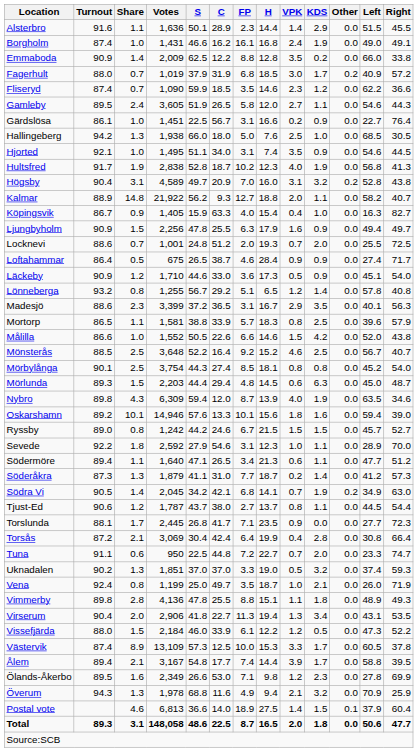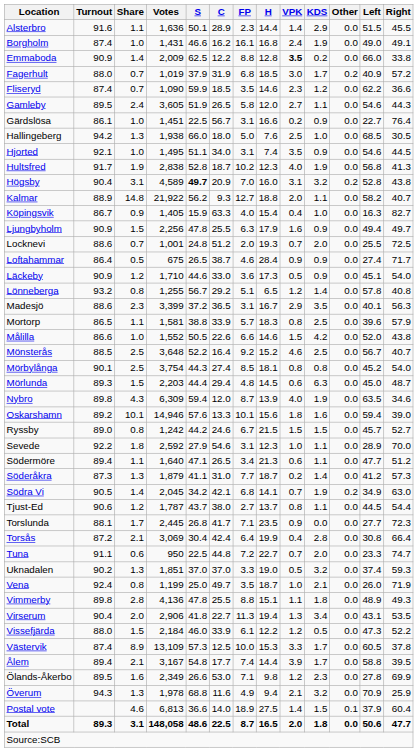(295, 58) normal -> (295, 58) bold
(198, 182) normal -> (198, 182) bold
